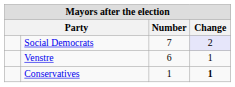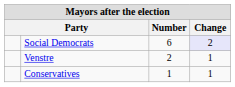(169, 43) 7 -> (169, 43) 6
(169, 58) 6 -> (169, 58) 2
(210, 74) bold -> (210, 74) normal
